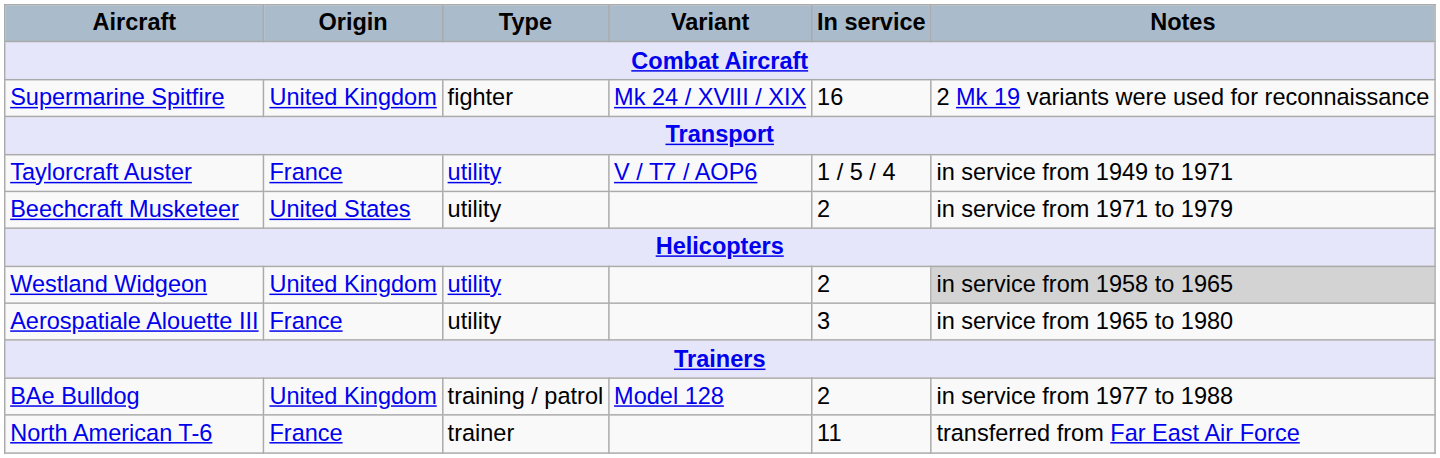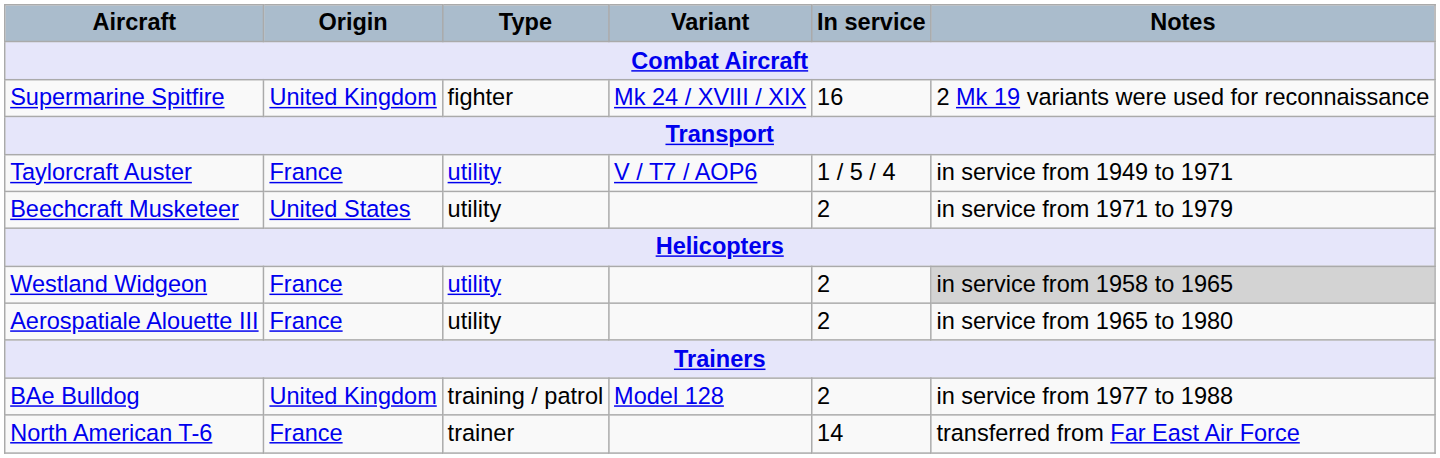(353, 284) United Kingdom -> (306, 284) France
(824, 321) 3 -> (824, 321) 2
(829, 433) 11 -> (830, 433) 14
